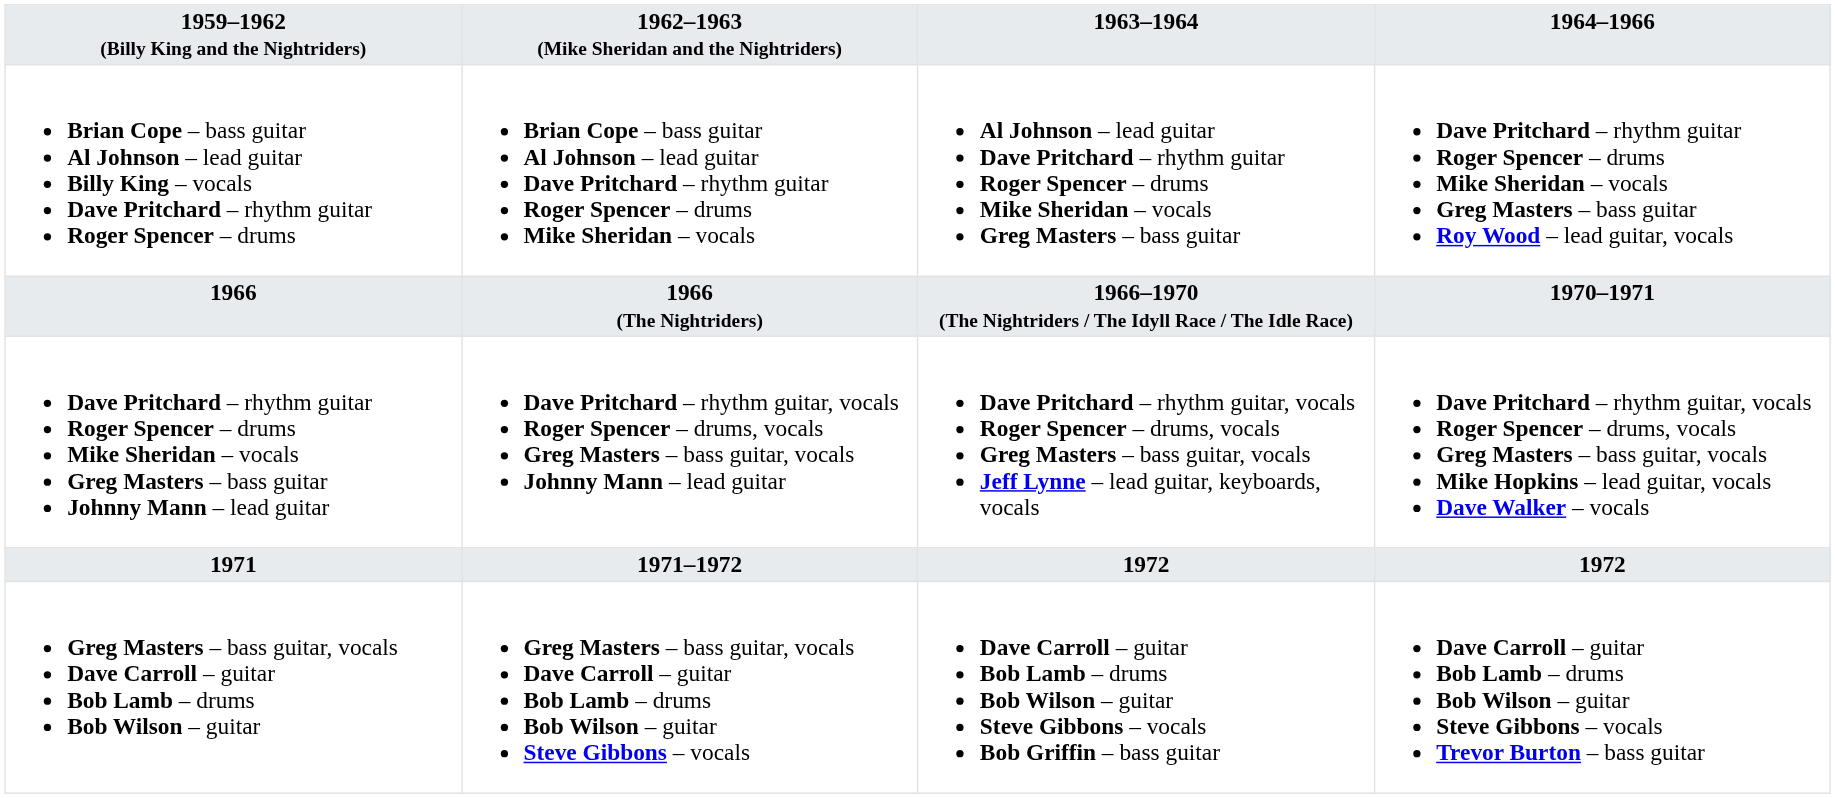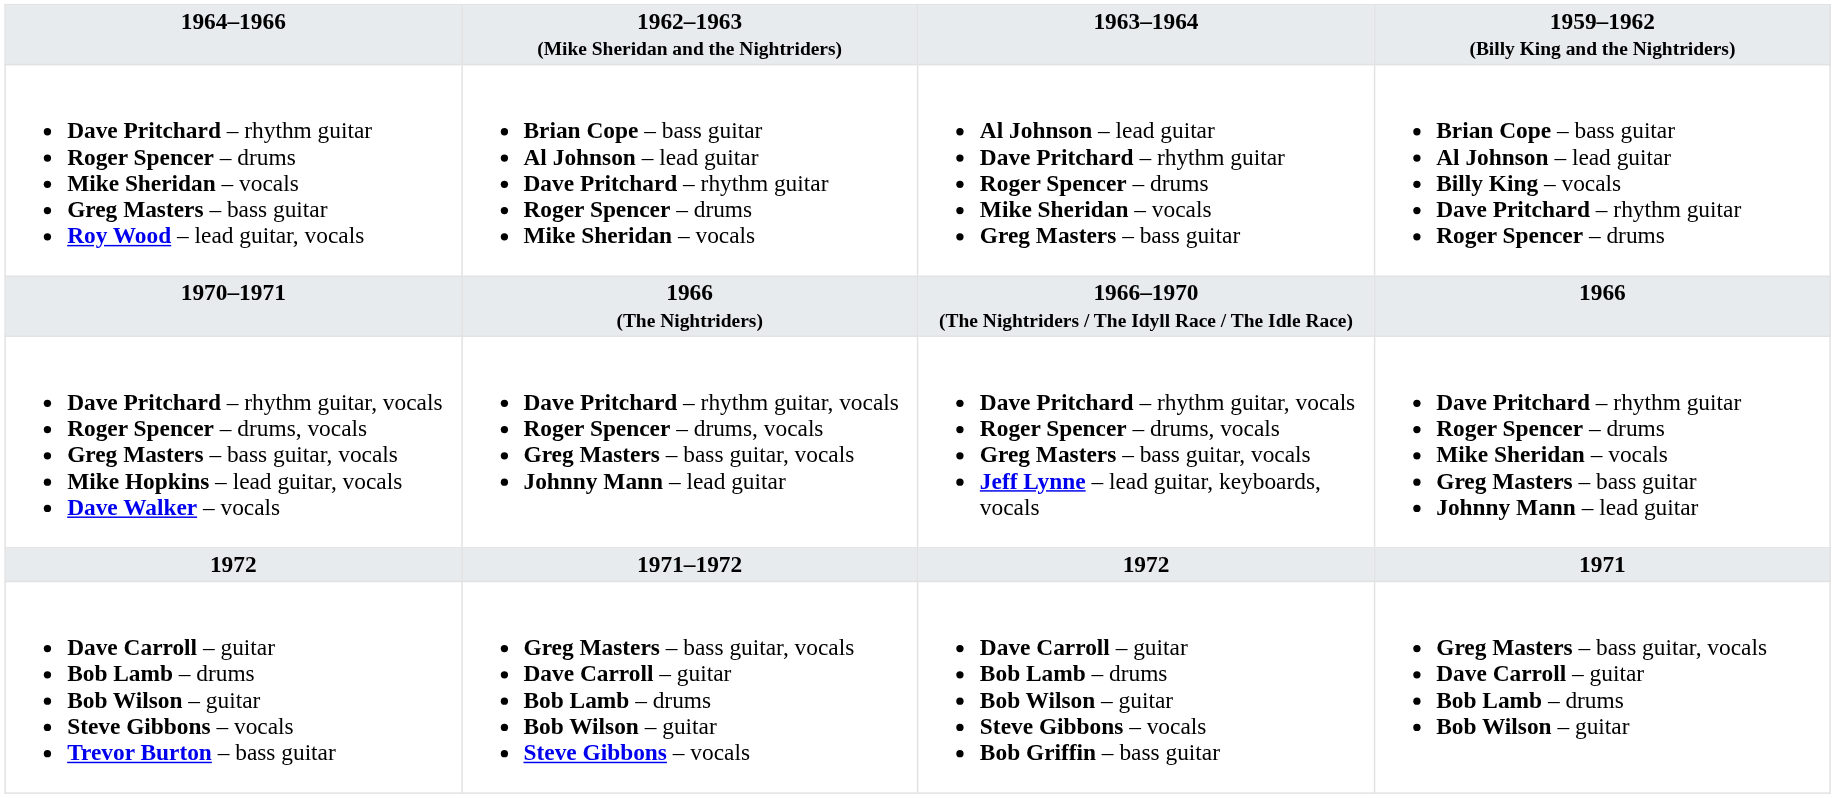columns swapped: (233, 34) <-> (1602, 21)
